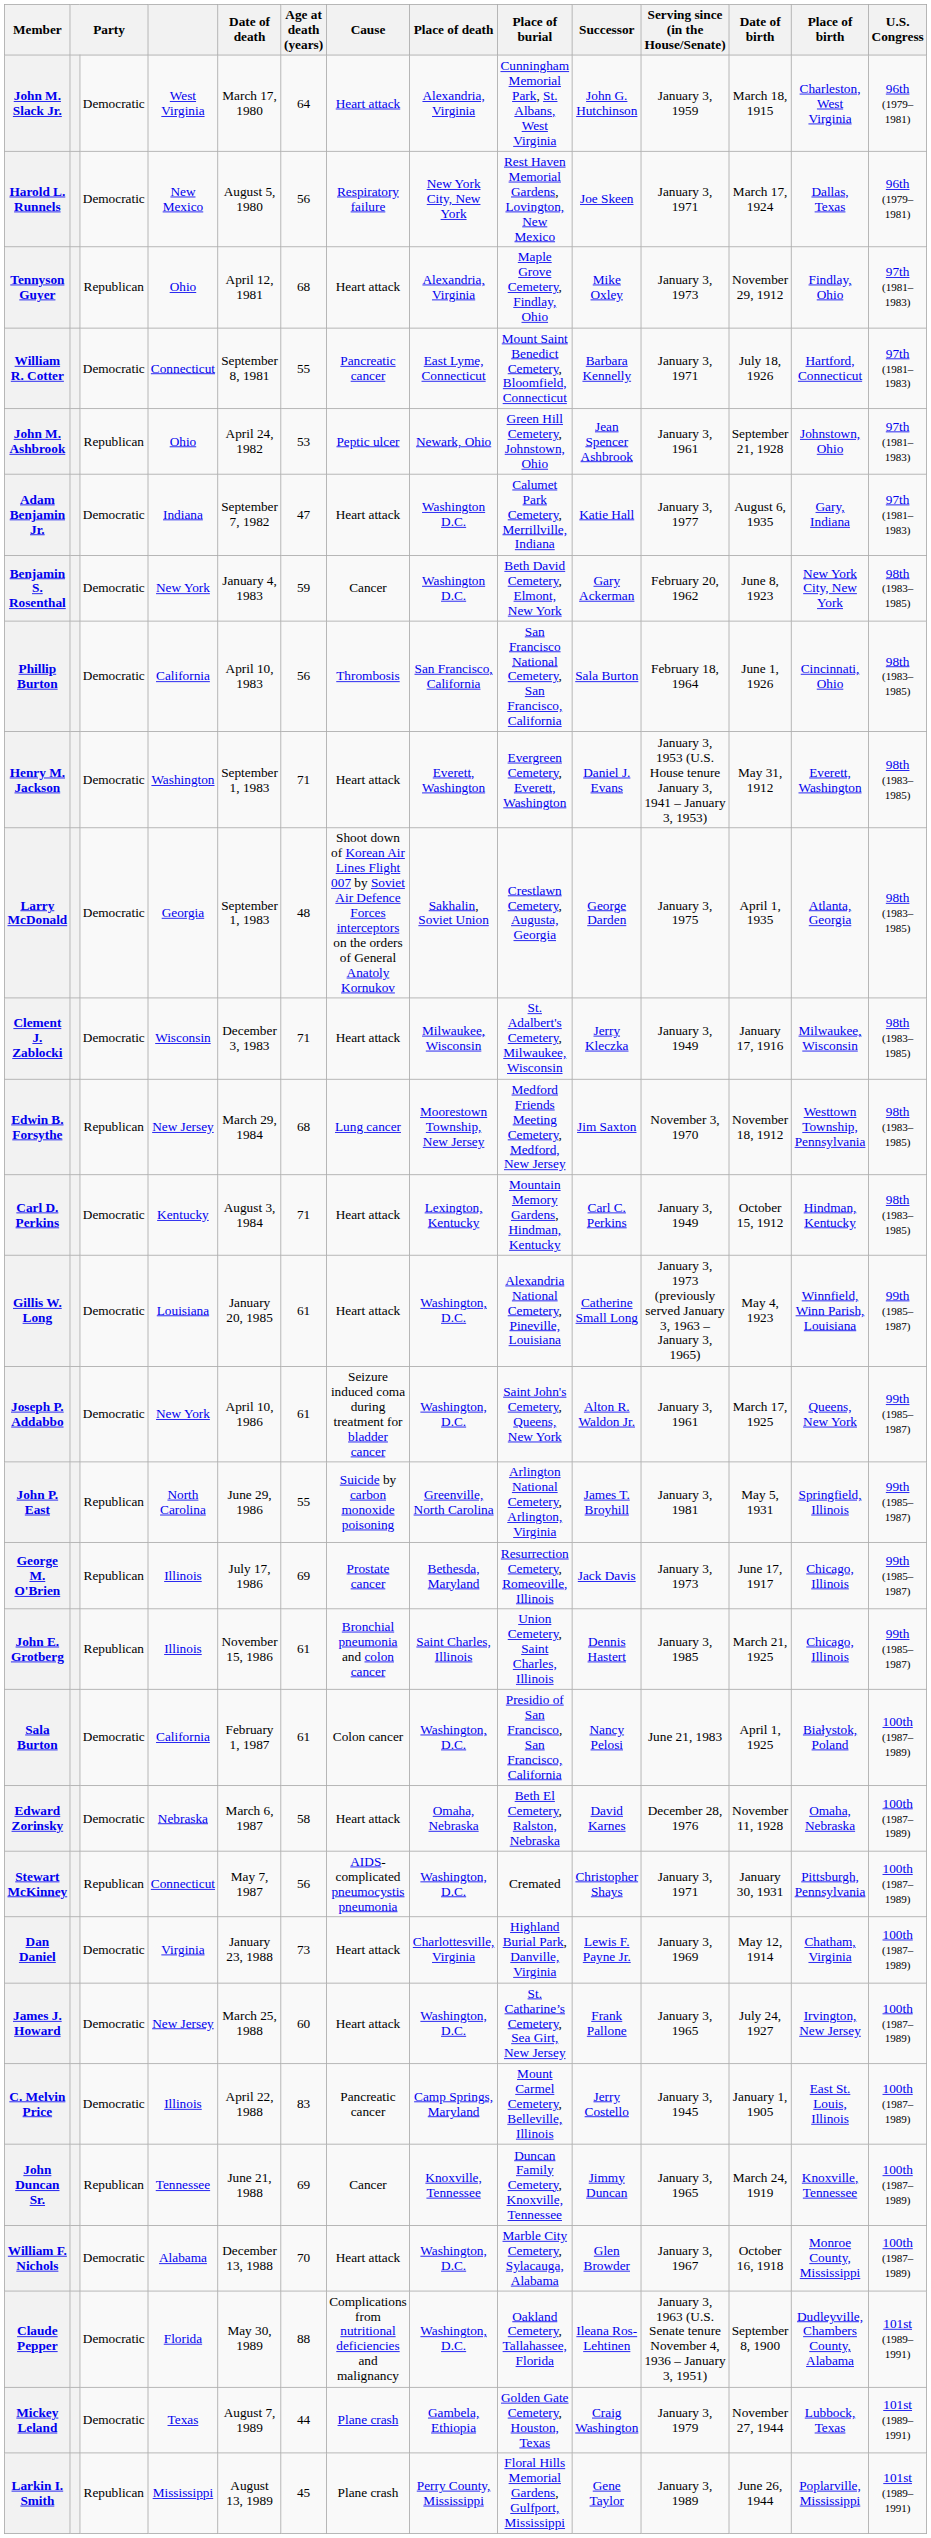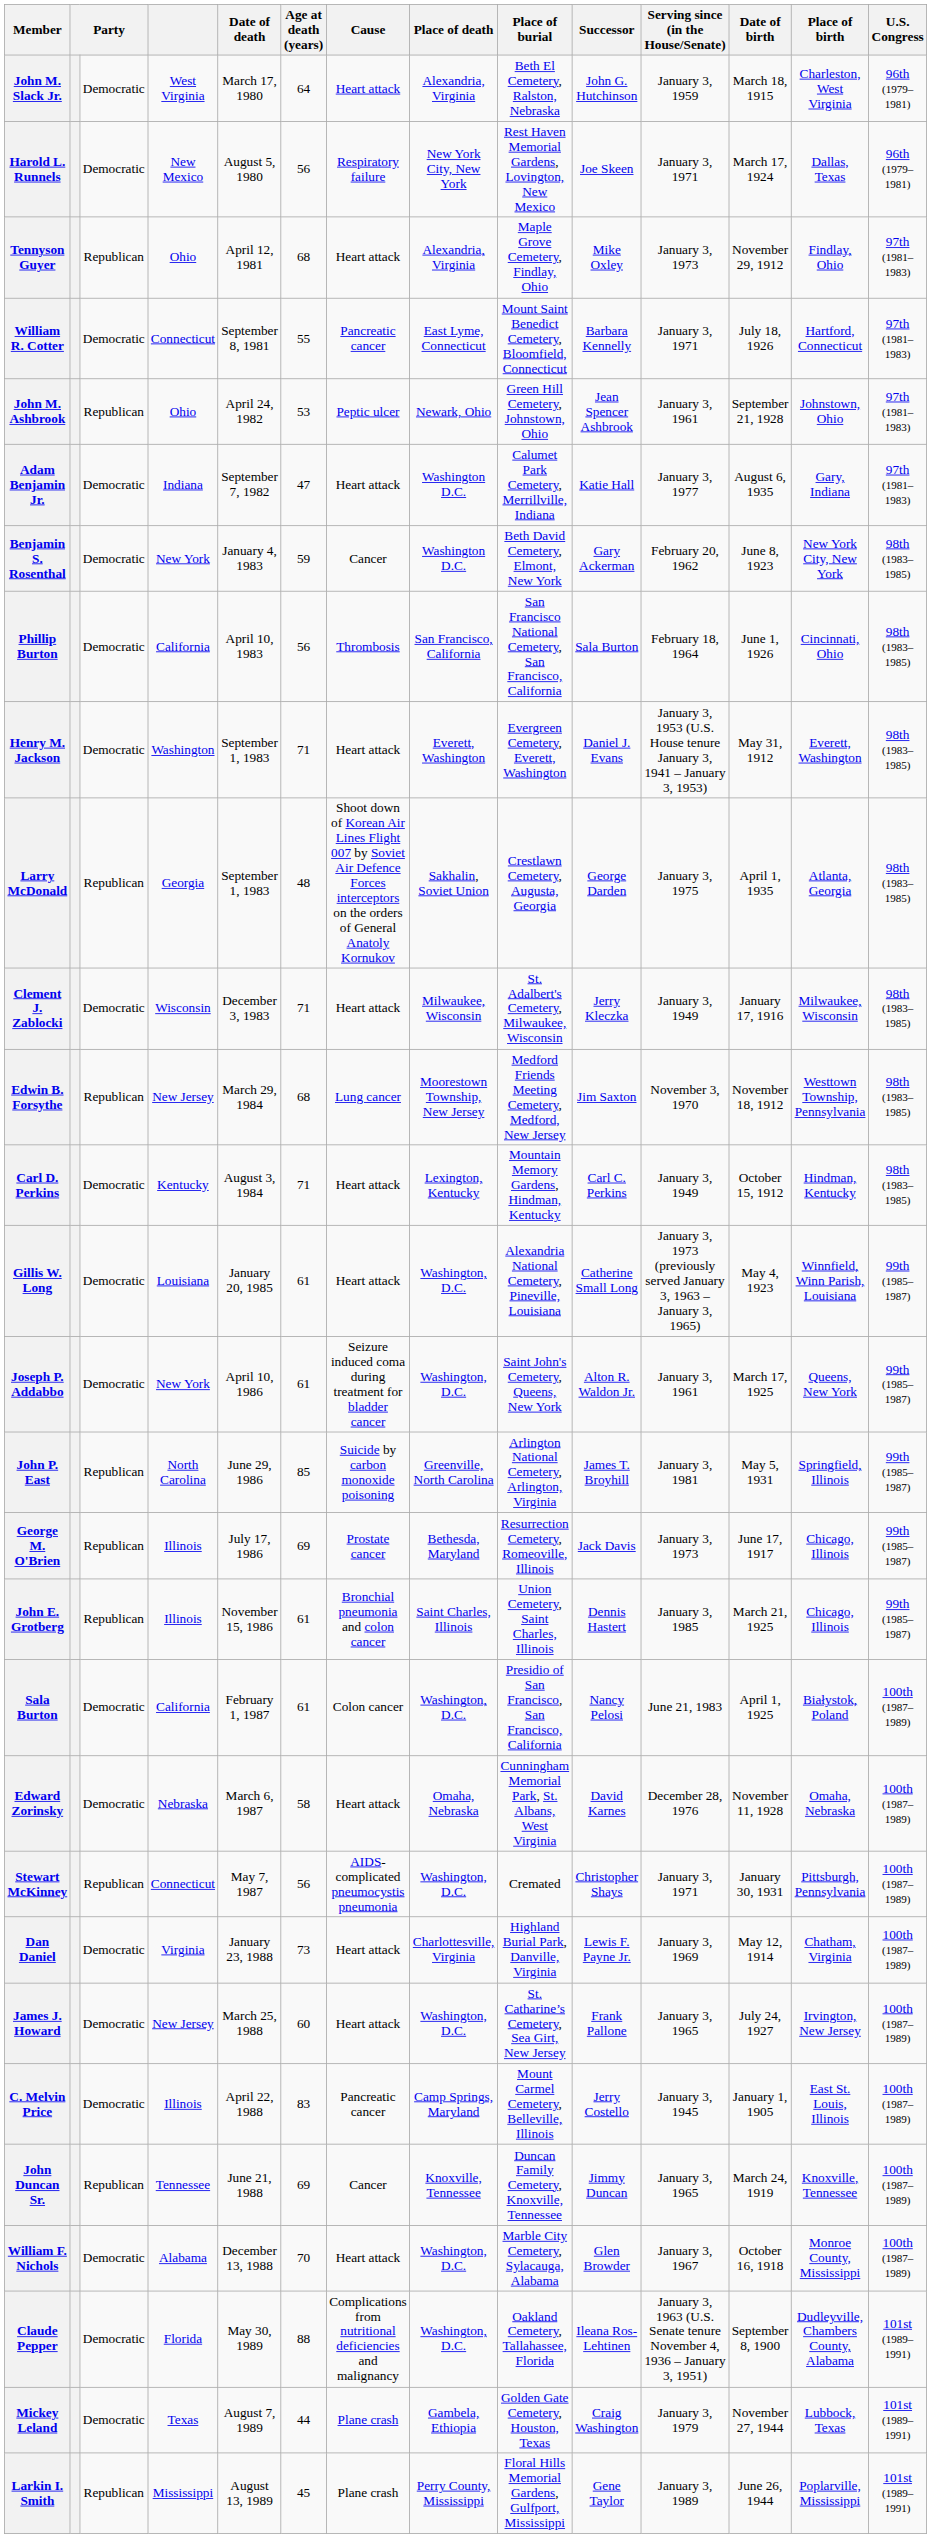(535, 103) Cunningham Memorial Park, St. Albans, West Virginia -> (535, 88) Beth El Cemetery, Ralston, Nebraska
(114, 912) Democratic -> (114, 883) Republican
(304, 1502) 55 -> (304, 1472) 85
(535, 1818) Beth El Cemetery, Ralston, Nebraska -> (535, 1803) Cunningham Memorial Park, St. Albans, West Virginia
